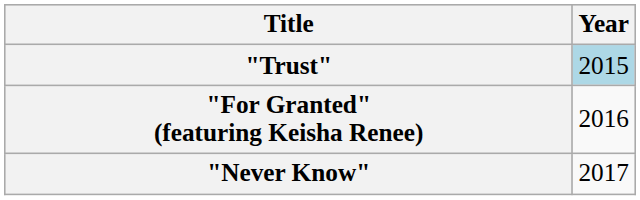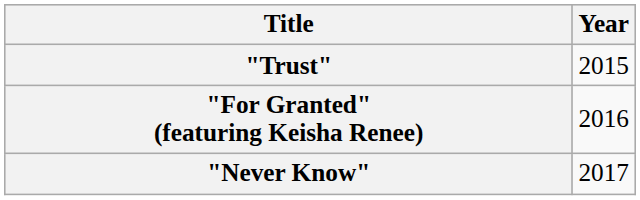(604, 64) lightblue background -> (604, 64) no background
